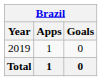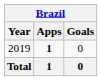(49, 48) normal -> (49, 48) bold
